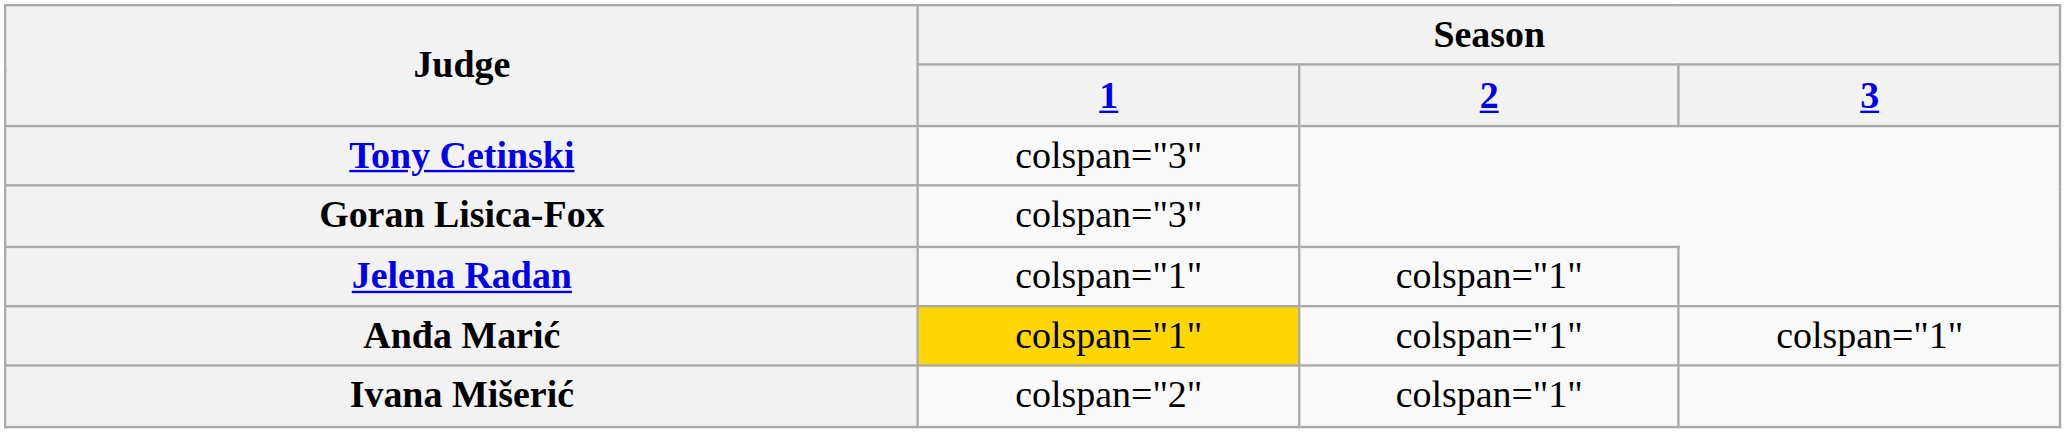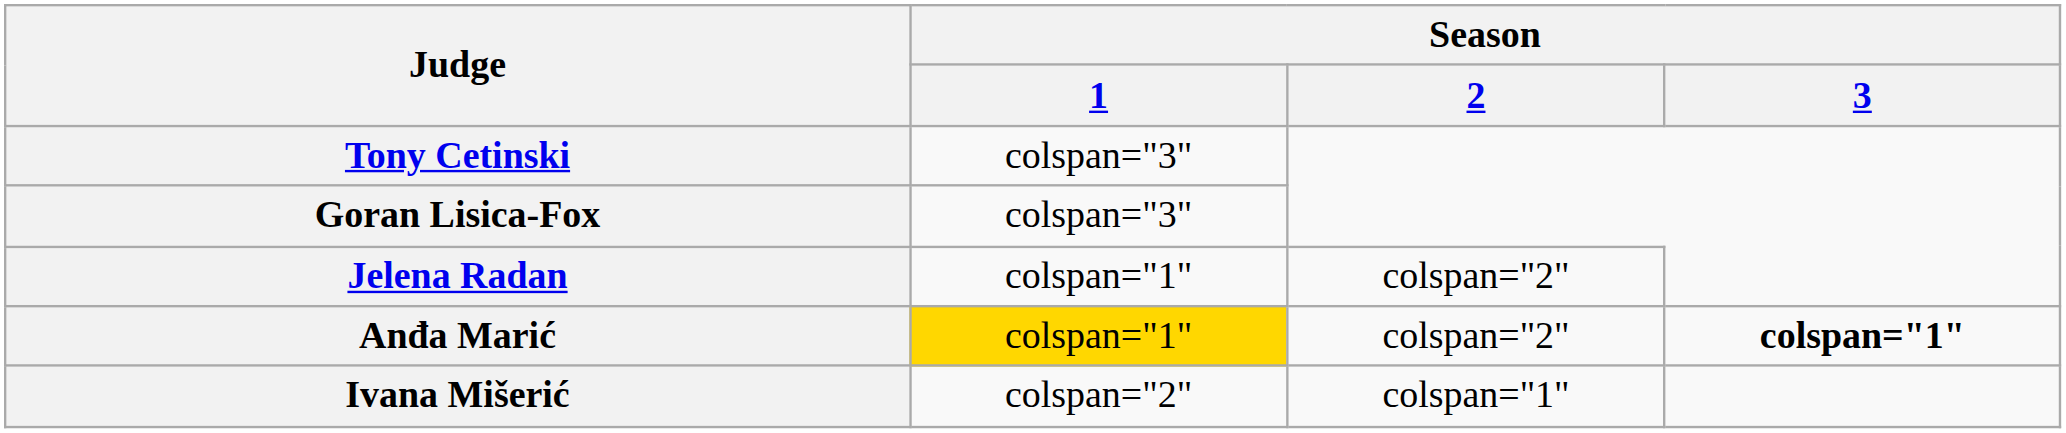(1489, 275) colspan="1" -> (1476, 275) colspan="2"
(1489, 335) colspan="1" -> (1476, 335) colspan="2"
(1870, 335) normal -> (1862, 335) bold
